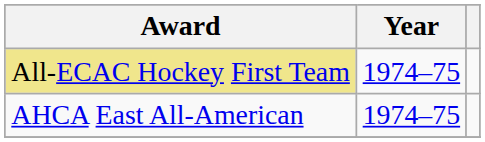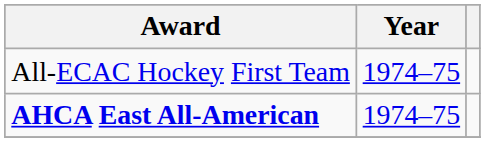(181, 70) khaki background -> (181, 70) no background
(157, 114) normal -> (165, 114) bold
